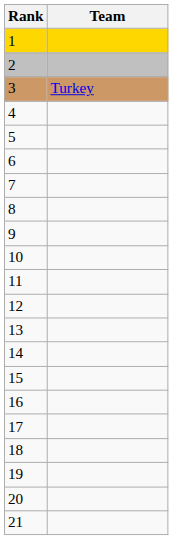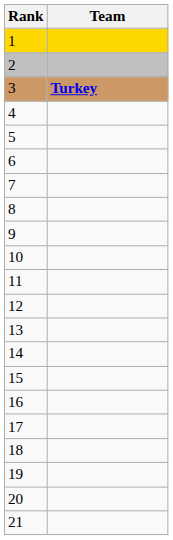(72, 88) normal -> (74, 88) bold
